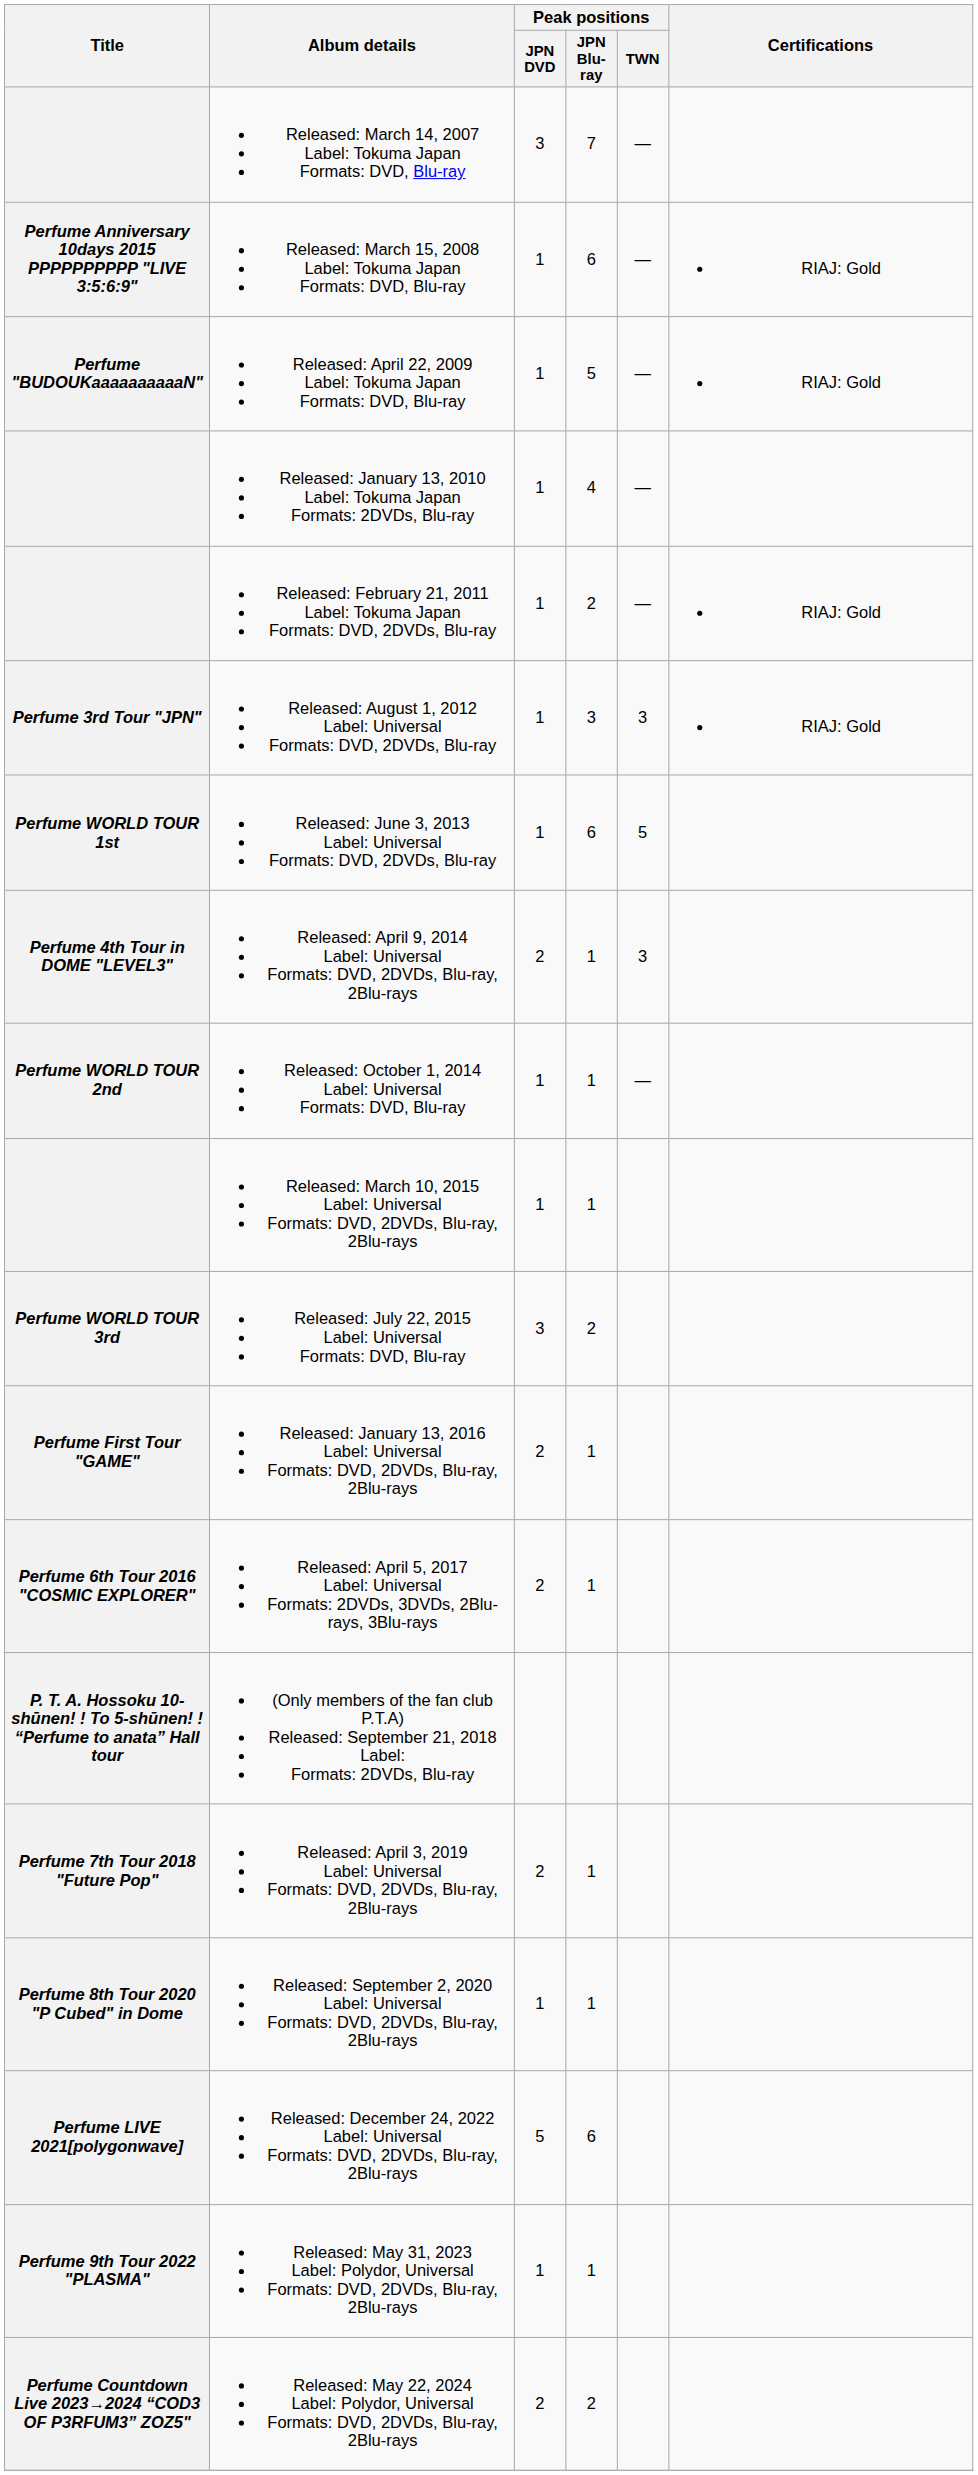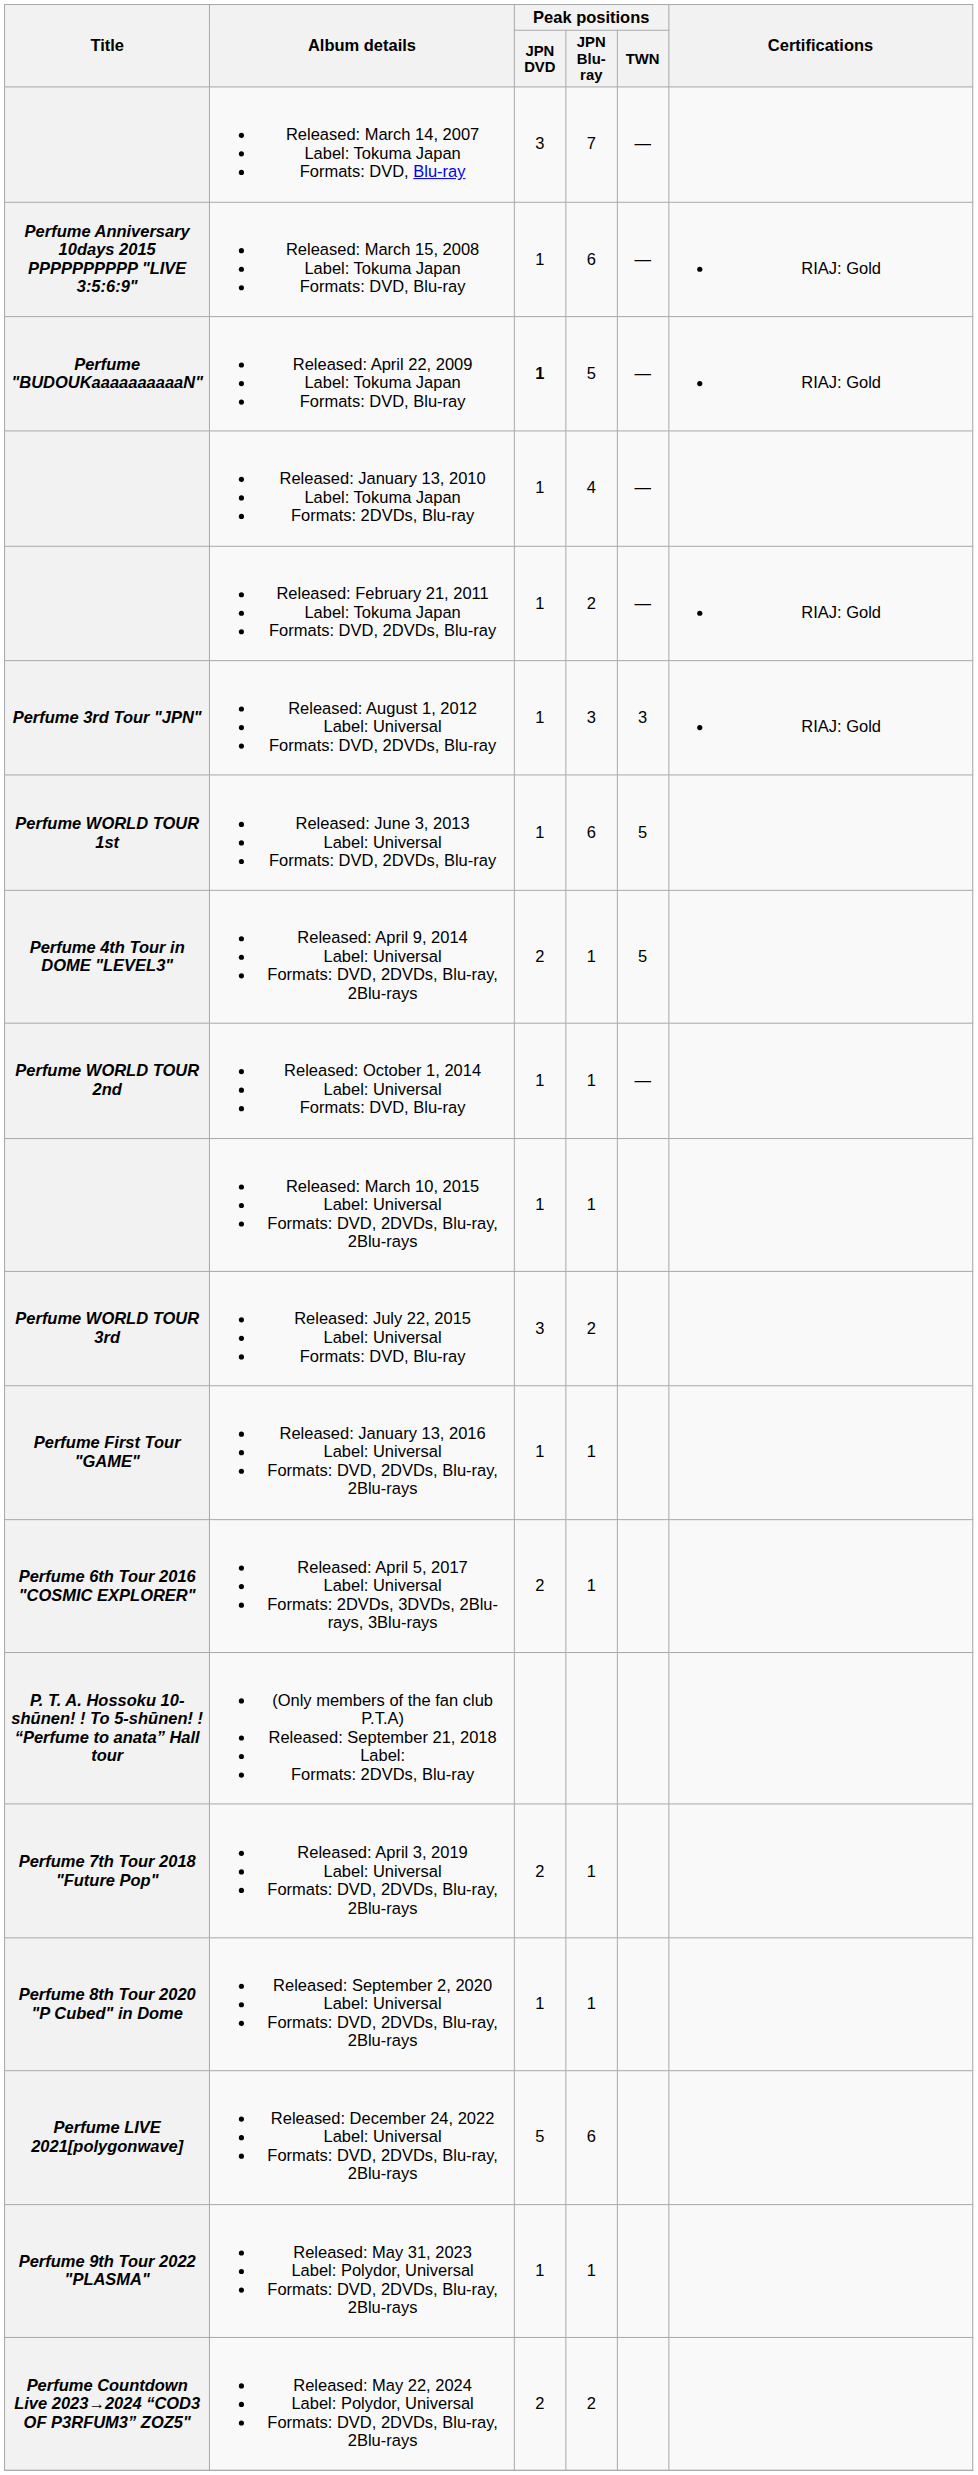(540, 373) normal -> (540, 373) bold
(643, 956) 3 -> (643, 956) 5
(540, 1452) 2 -> (540, 1452) 1
